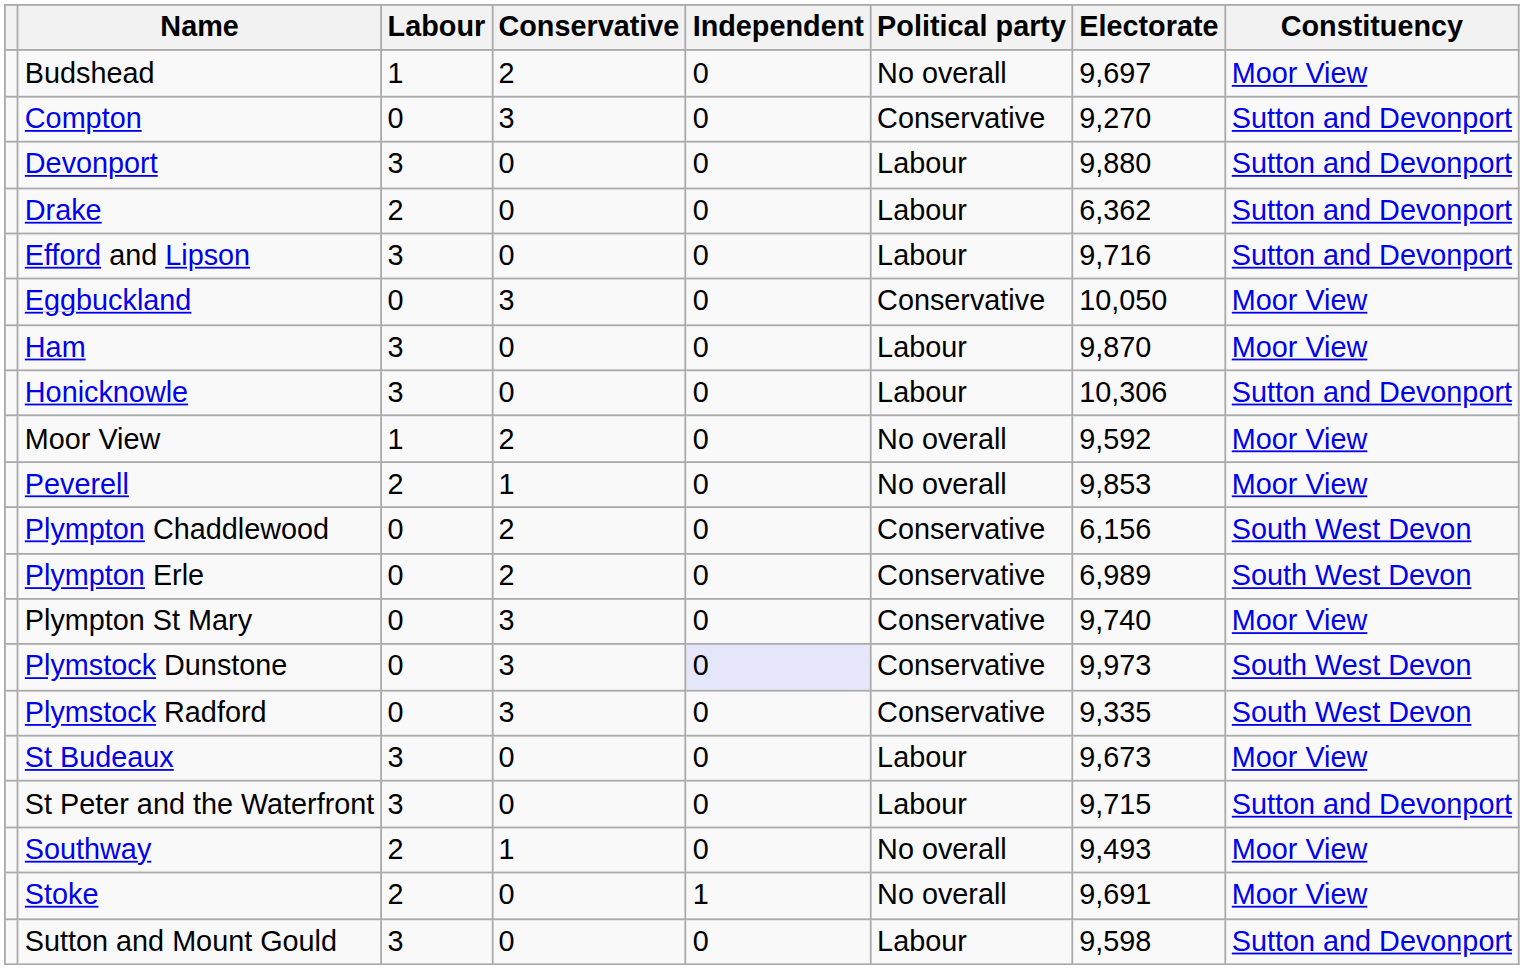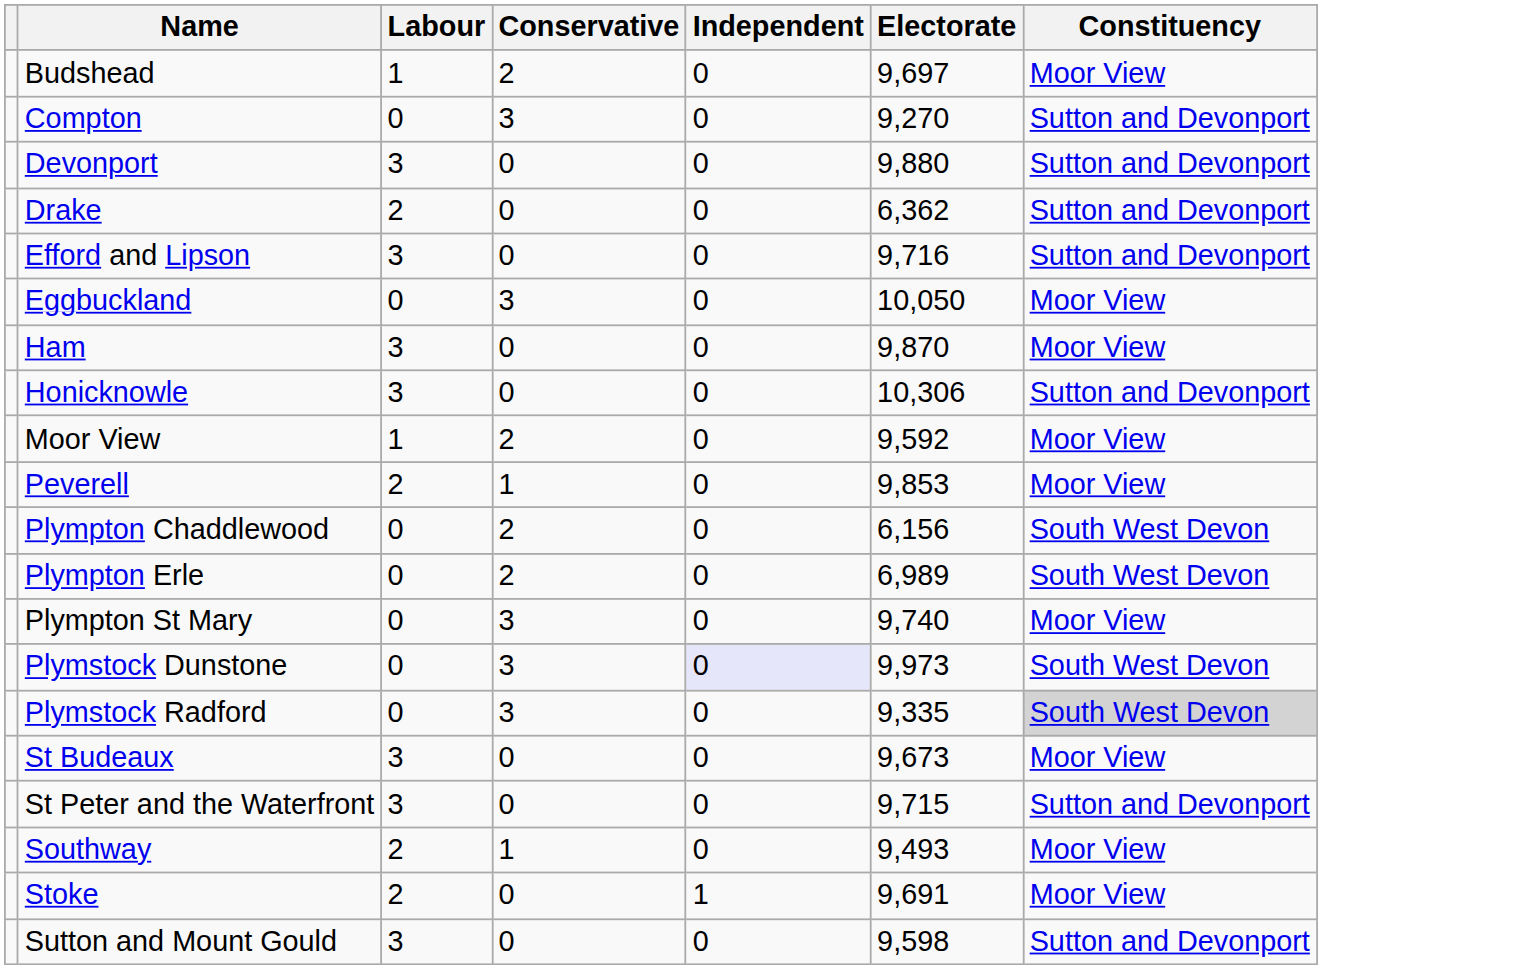- column: (972, 27)
(1352, 712) no background -> (1149, 712) lightgrey background
